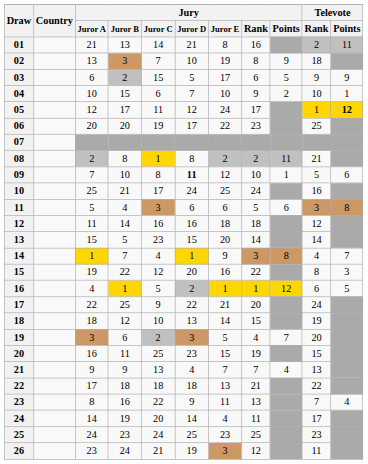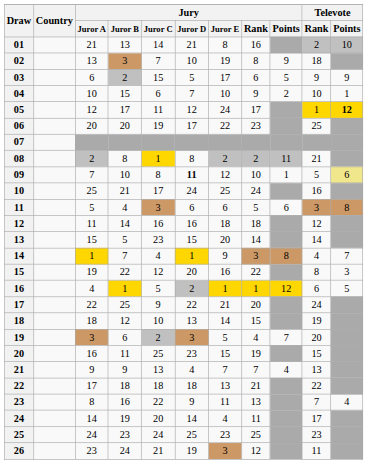(347, 45) 11 -> (347, 45) 10
(347, 175) no background -> (347, 175) khaki background
